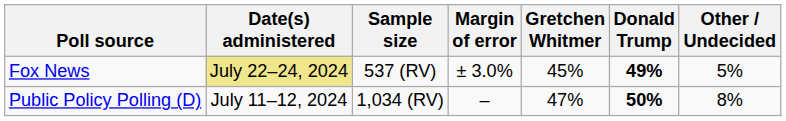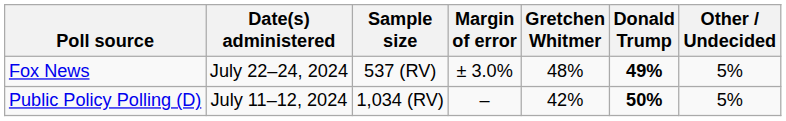(279, 71) khaki background -> (279, 71) no background
(565, 71) 45% -> (565, 71) 48%
(565, 101) 47% -> (565, 101) 42%
(730, 101) 8% -> (730, 101) 5%
